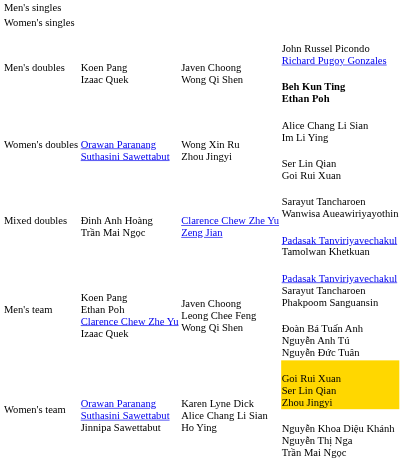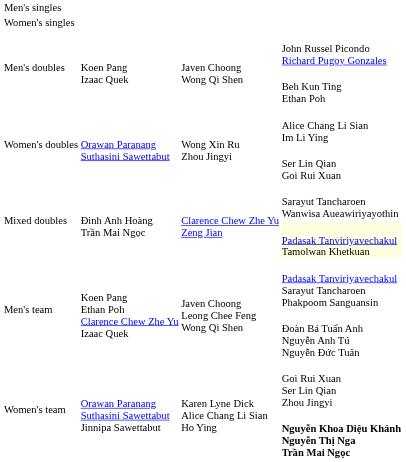(313, 93) bold -> (312, 93) normal
(339, 246) no background -> (339, 246) lightyellow background
(311, 390) gold background -> (311, 390) no background
(338, 441) normal -> (341, 441) bold
